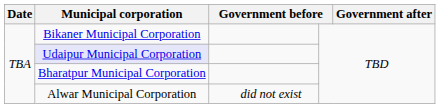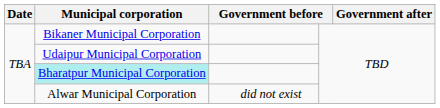(122, 53) lavender background -> (122, 53) no background
(122, 73) no background -> (122, 73) paleturquoise background
